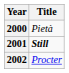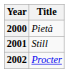(40, 44) bold -> (40, 44) normal
